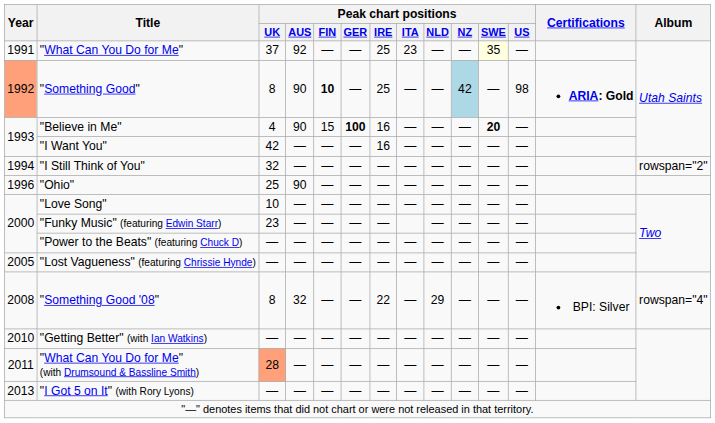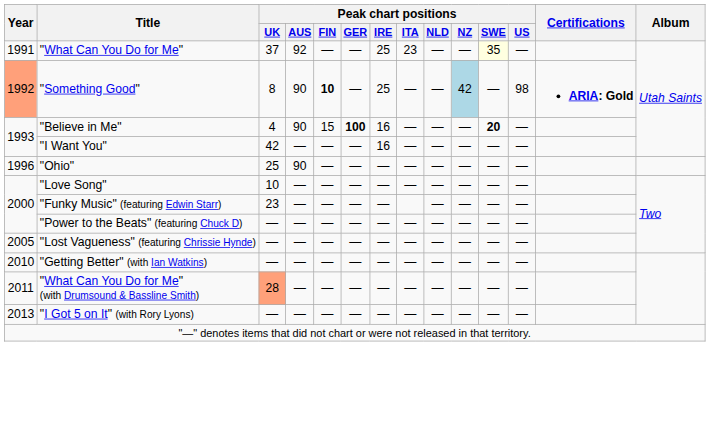- row: (92, 165)
- row: (99, 300)
